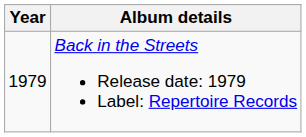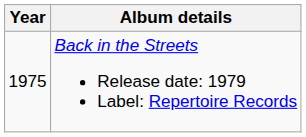(28, 81) 1979 -> (28, 81) 1975
